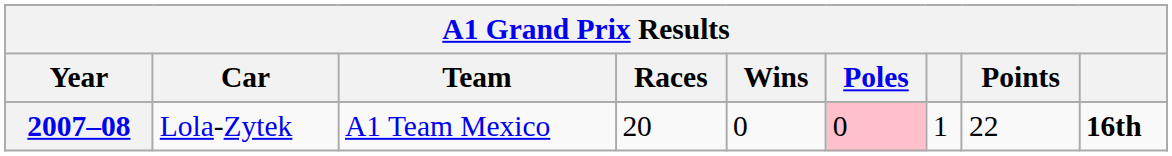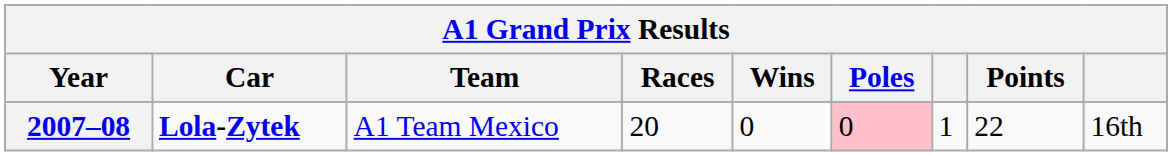(226, 126) normal -> (229, 126) bold
(1114, 126) bold -> (1117, 126) normal
